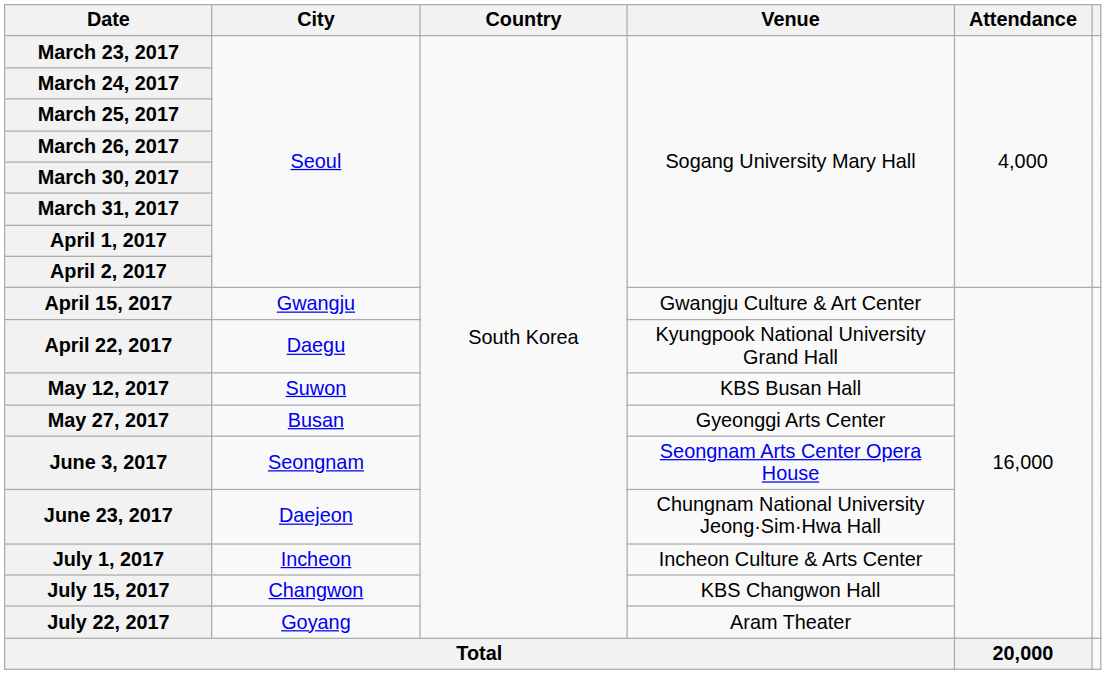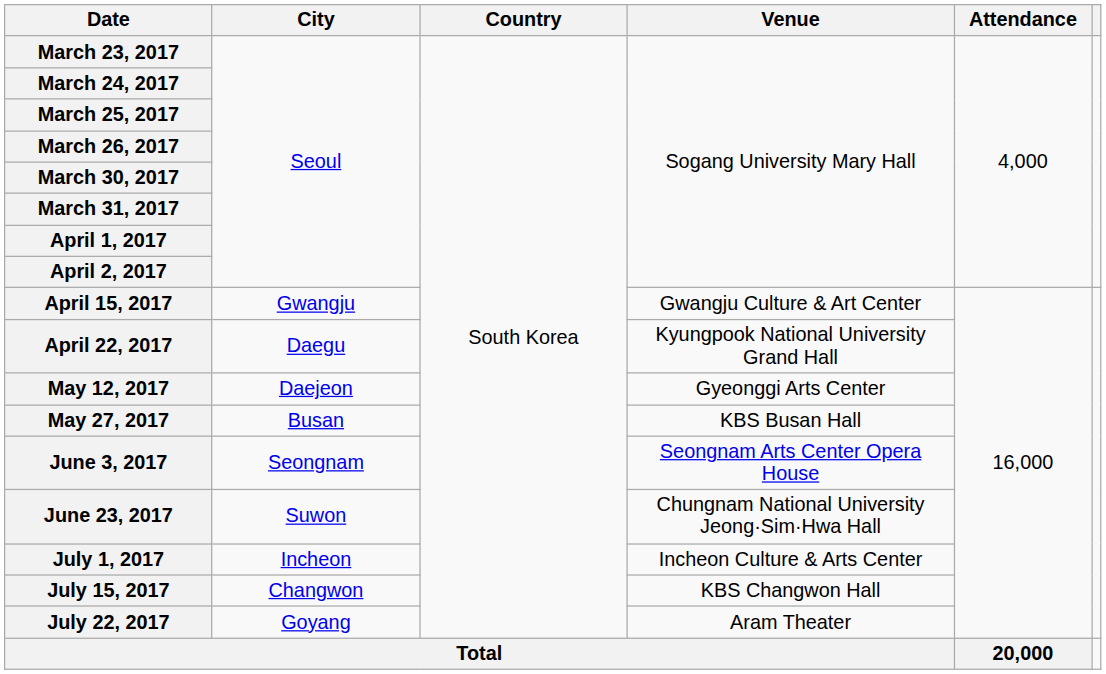(316, 388) Suwon -> (316, 388) Daejeon
(791, 388) KBS Busan Hall -> (791, 388) Gyeonggi Arts Center
(791, 420) Gyeonggi Arts Center -> (791, 420) KBS Busan Hall
(316, 516) Daejeon -> (316, 516) Suwon
